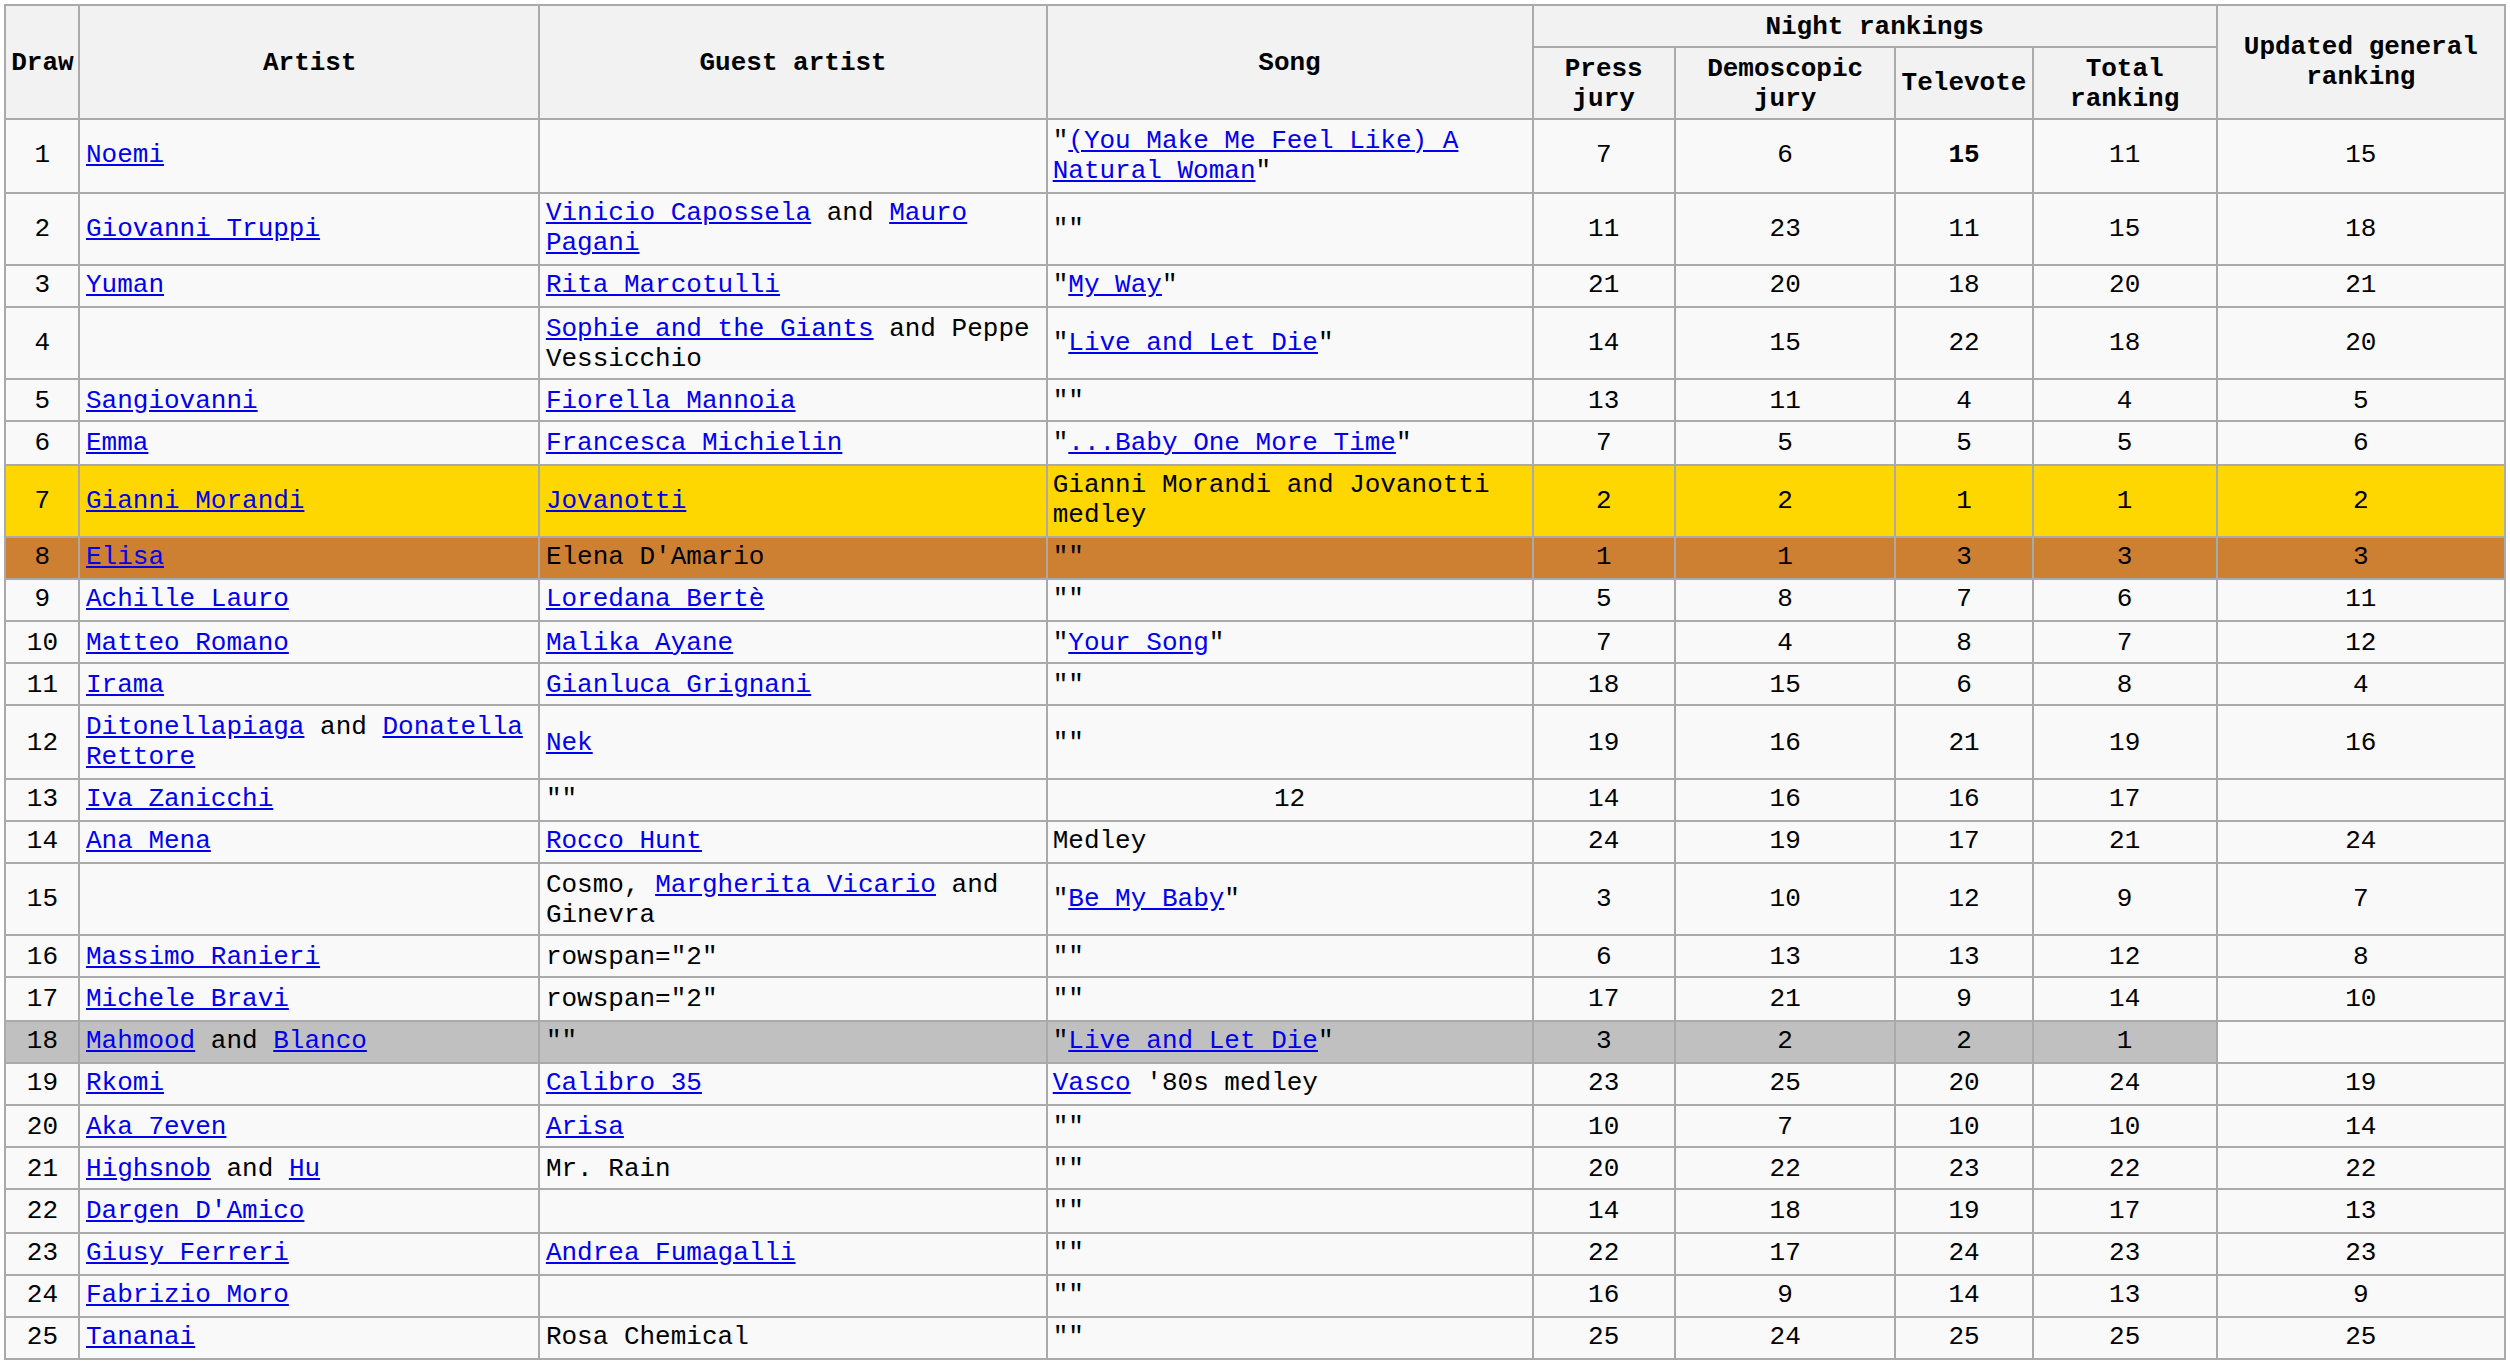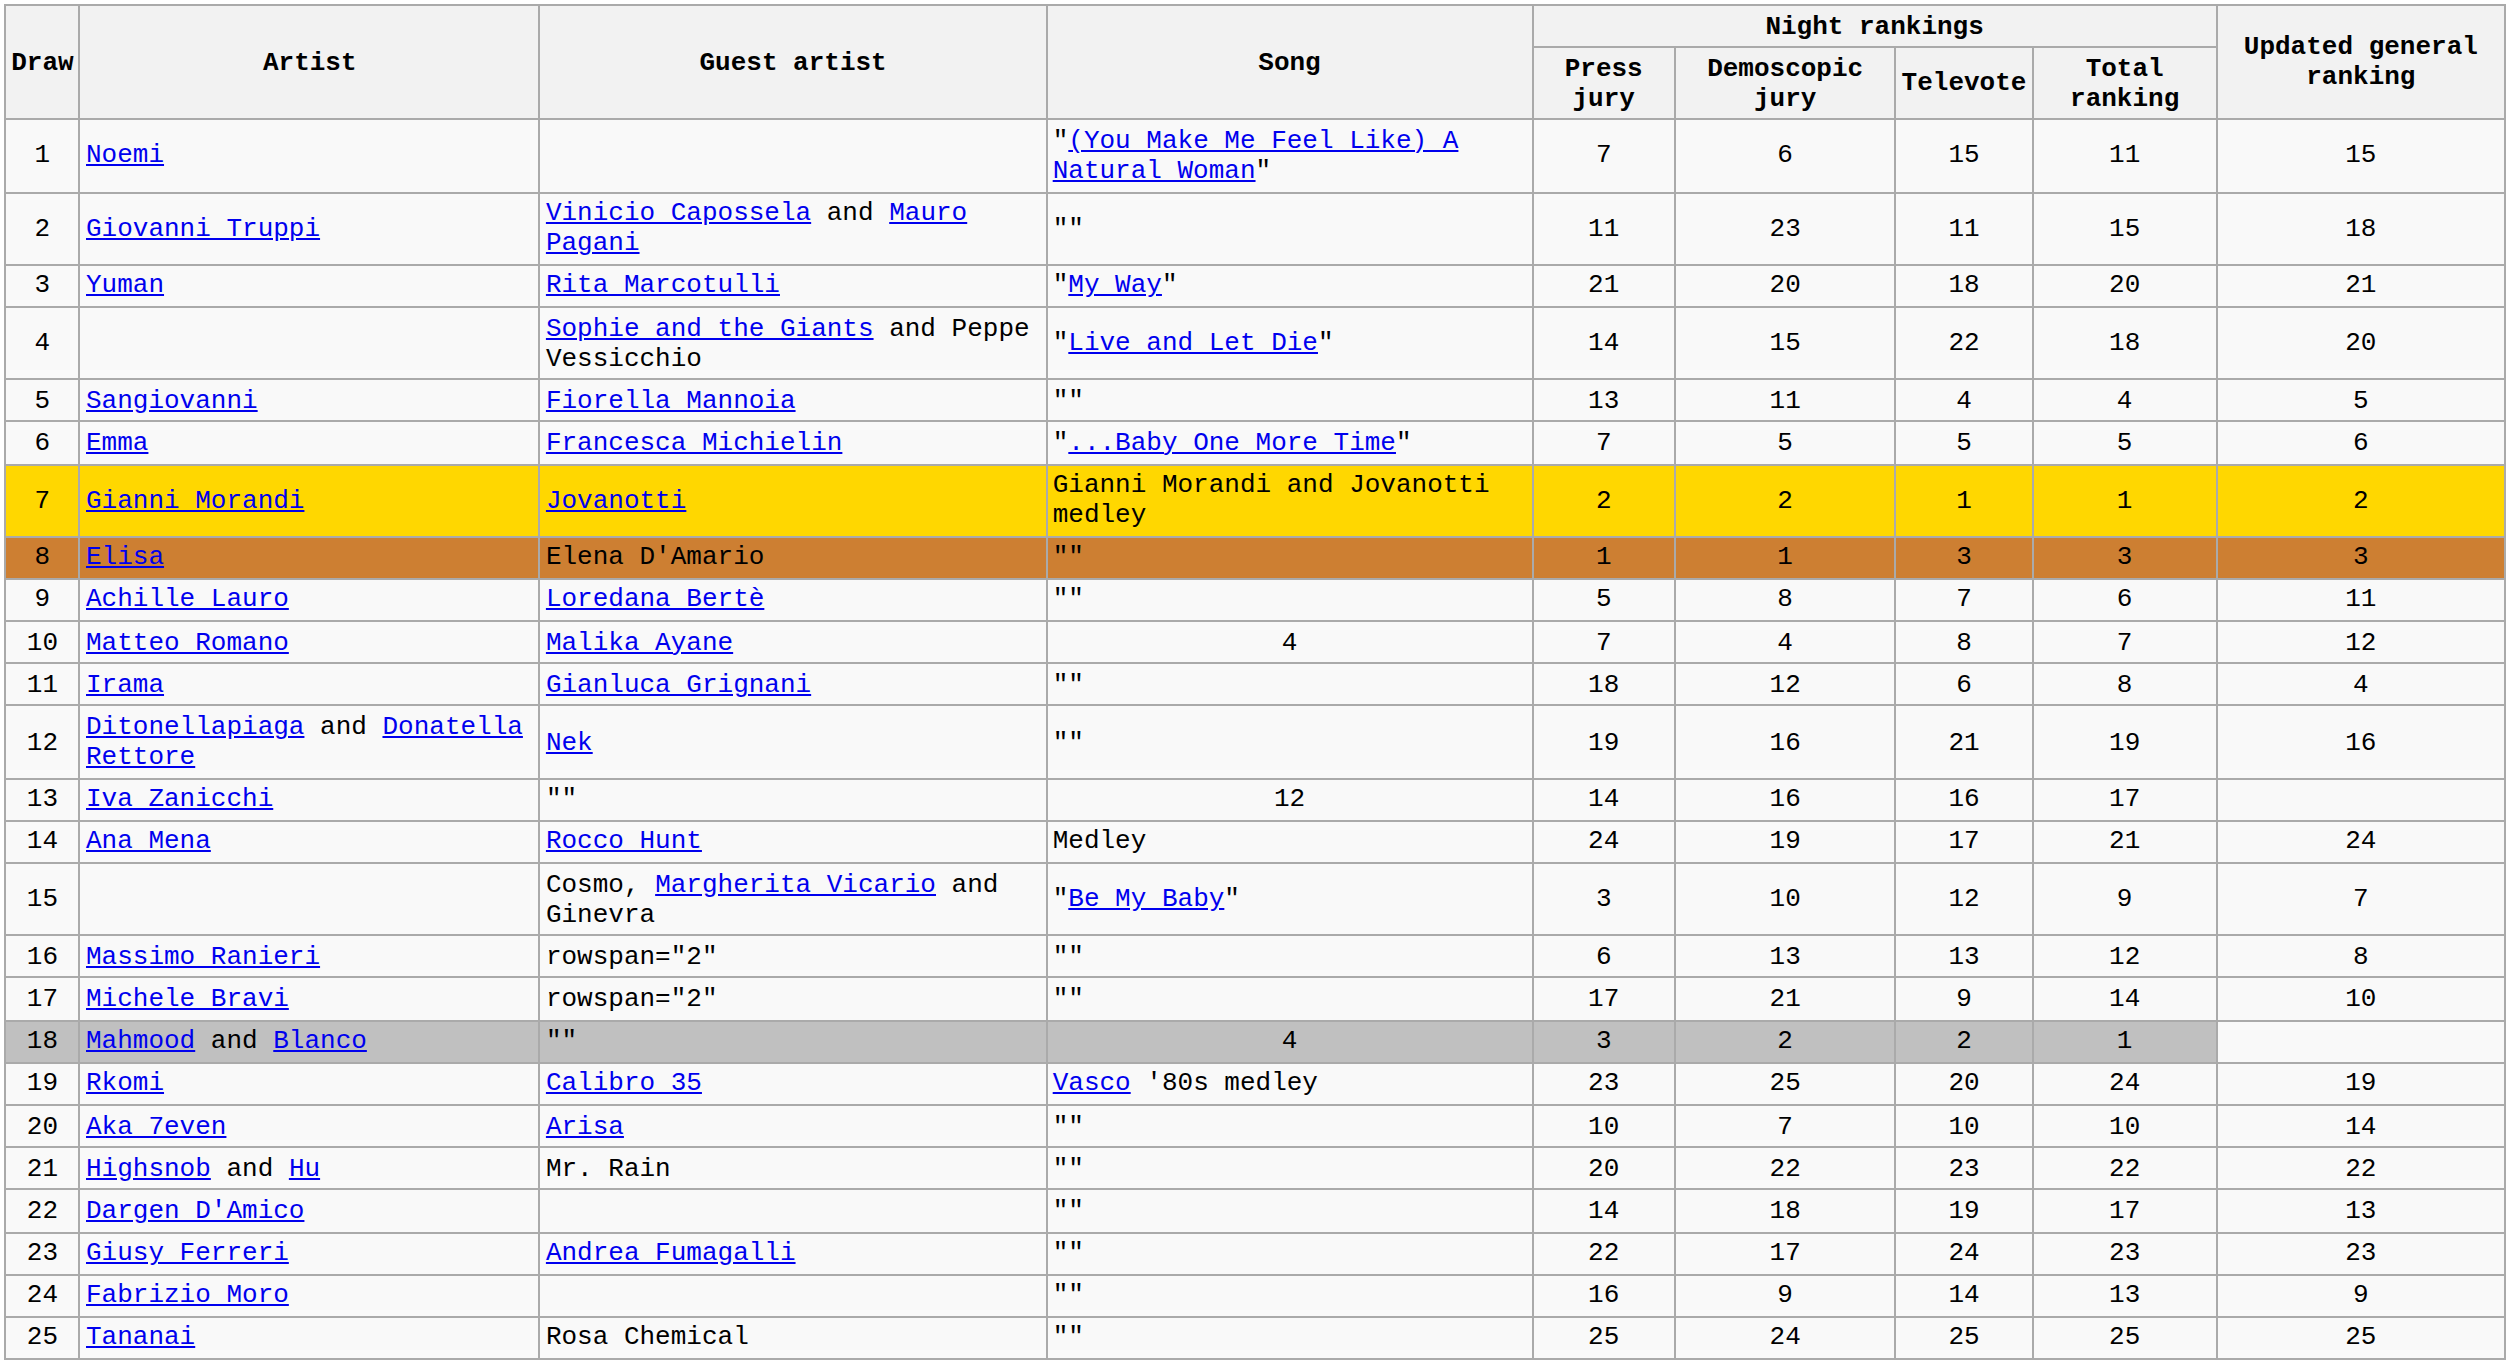(1964, 156) bold -> (1964, 156) normal
(1139, 642) "Your Song" -> (1290, 642) 4
(1785, 685) 15 -> (1785, 685) 12
(1193, 1041) "Live and Let Die" -> (1290, 1041) 4
